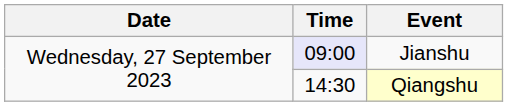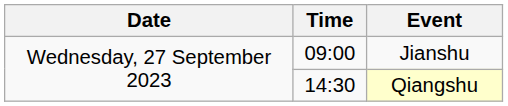(330, 52) lavender background -> (330, 52) no background
